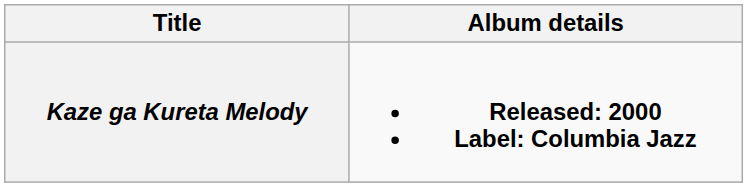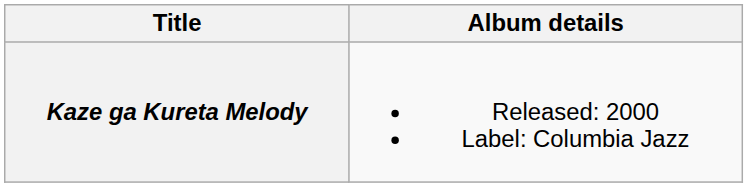(546, 126) bold -> (546, 126) normal
